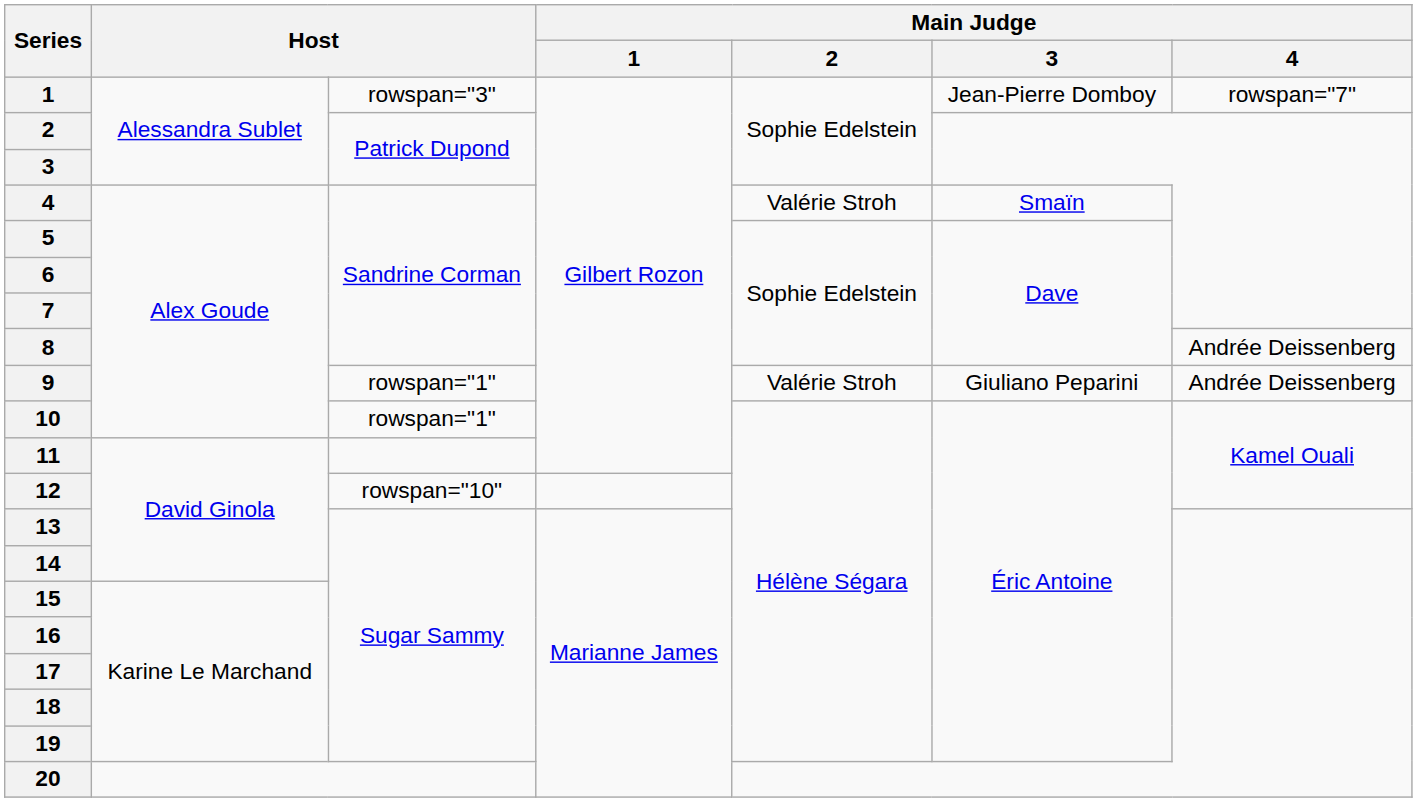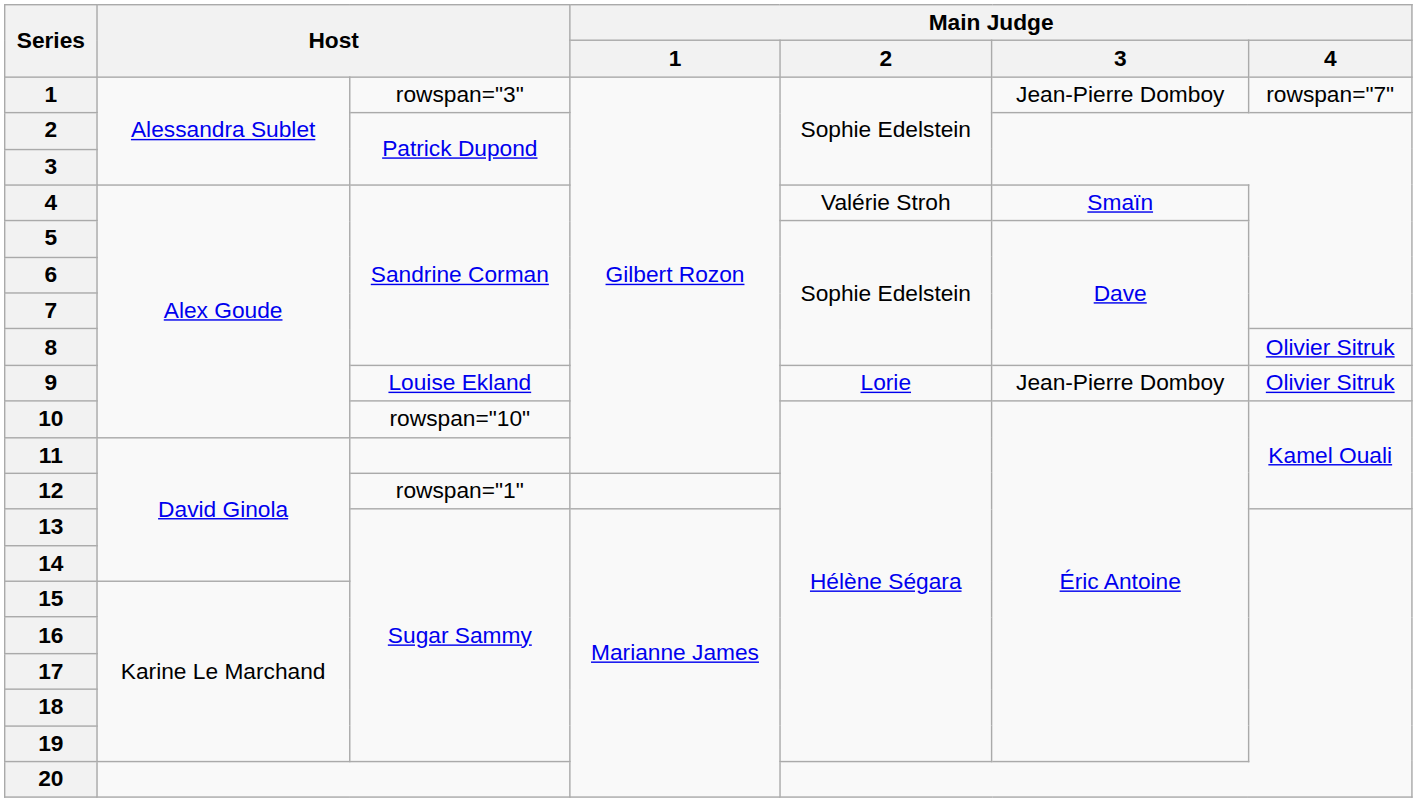(1292, 346) Andrée Deissenberg -> (1330, 346) Olivier Sitruk
(432, 382) rowspan="1" -> (460, 382) Louise Ekland
(832, 382) Valérie Stroh -> (886, 382) Lorie
(1052, 382) Giuliano Peparini -> (1120, 382) Jean-Pierre Domboy
(1292, 382) Andrée Deissenberg -> (1330, 382) Olivier Sitruk
(432, 418) rowspan="1" -> (460, 418) rowspan="10"
(432, 490) rowspan="10" -> (460, 490) rowspan="1"
